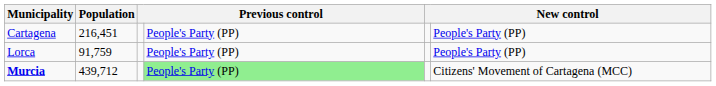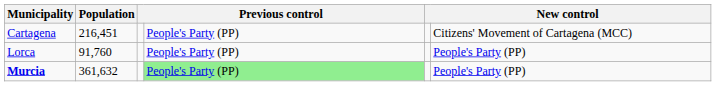(479, 33) People's Party (PP) -> (533, 33) Citizens' Movement of Cartagena (MCC)
(95, 52) 91,759 -> (95, 52) 91,760
(98, 71) 439,712 -> (98, 71) 361,632
(533, 71) Citizens' Movement of Cartagena (MCC) -> (479, 71) People's Party (PP)
